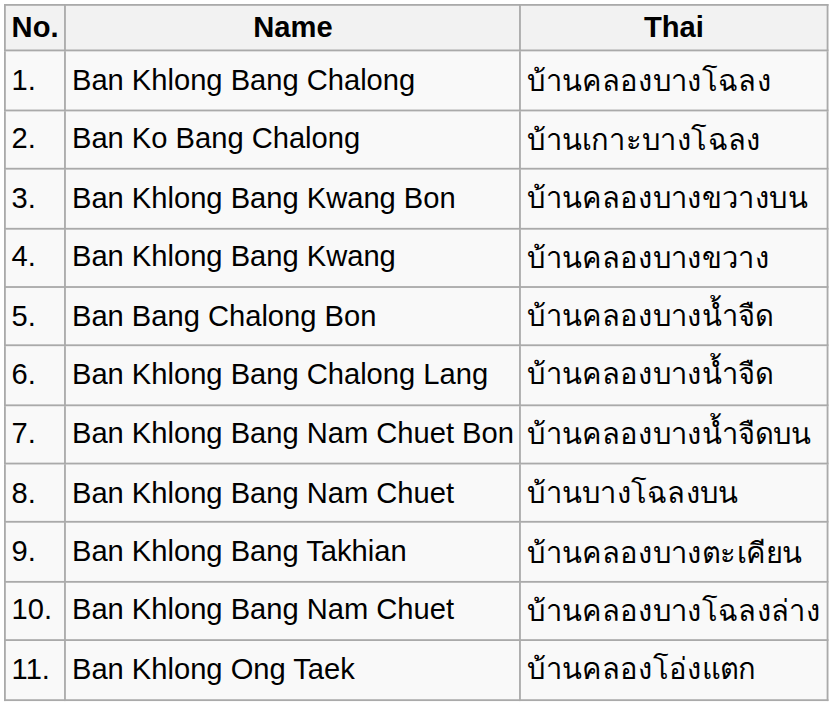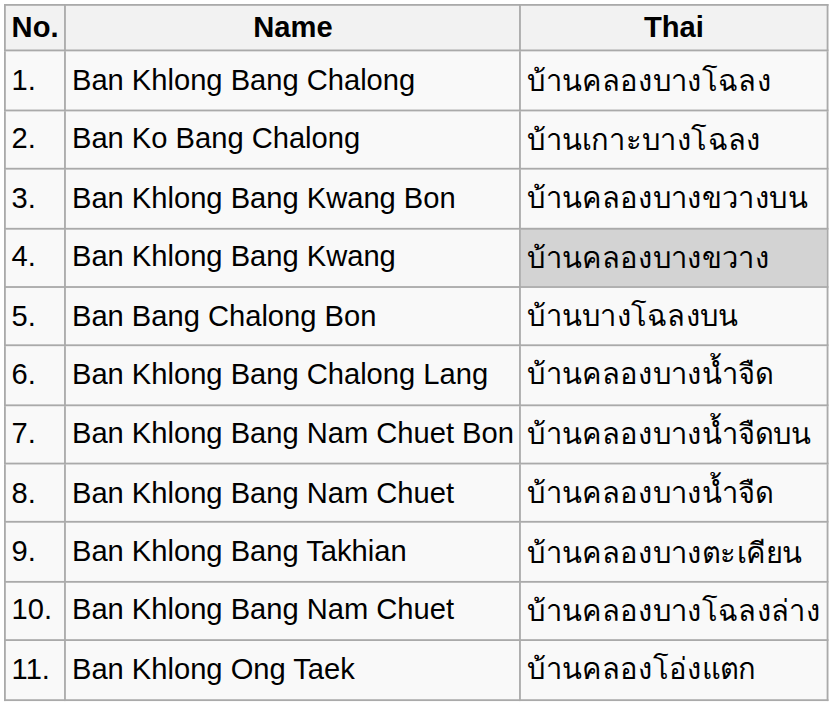(648, 257) no background -> (648, 257) lightgrey background
(650, 316) บ้านคลองบางน้ำจืด -> (633, 316) บ้านบางโฉลงบน
(633, 493) บ้านบางโฉลงบน -> (650, 493) บ้านคลองบางน้ำจืด
